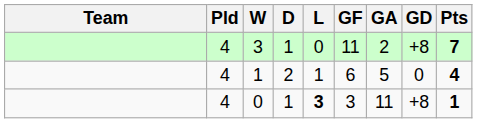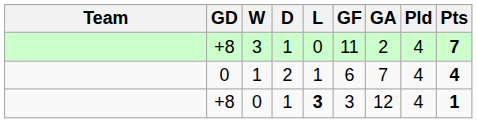columns swapped: (225, 18) <-> (419, 18)
(384, 74) 5 -> (383, 74) 7
(384, 103) 11 -> (383, 103) 12
